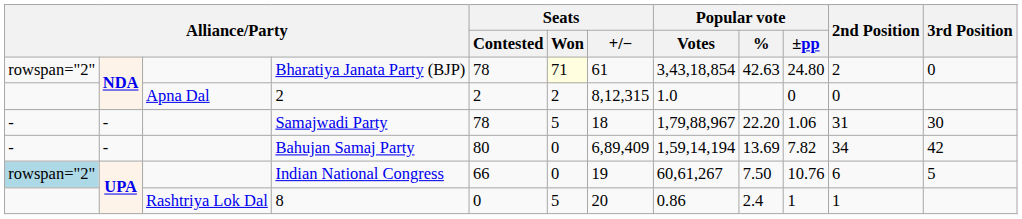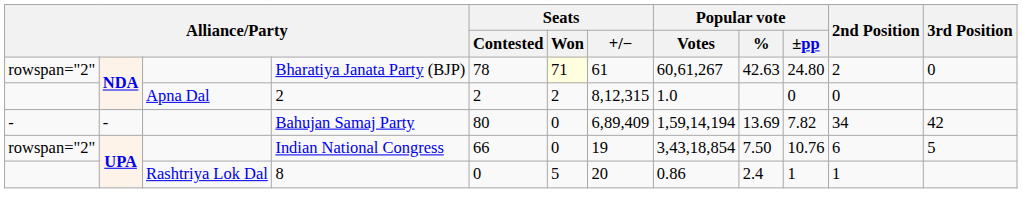(696, 69) 3,43,18,854 -> (690, 69) 60,61,267
- row: (331, 122)
(52, 174) lightblue background -> (52, 148) no background
(690, 174) 60,61,267 -> (696, 148) 3,43,18,854
